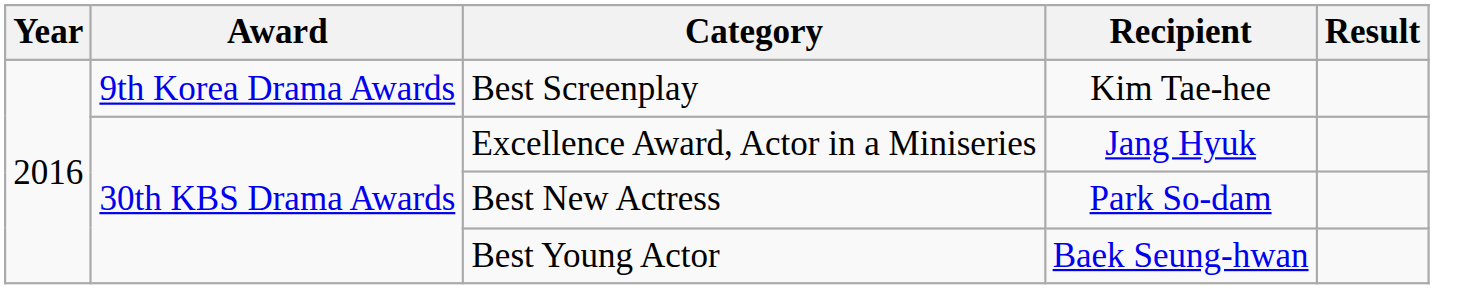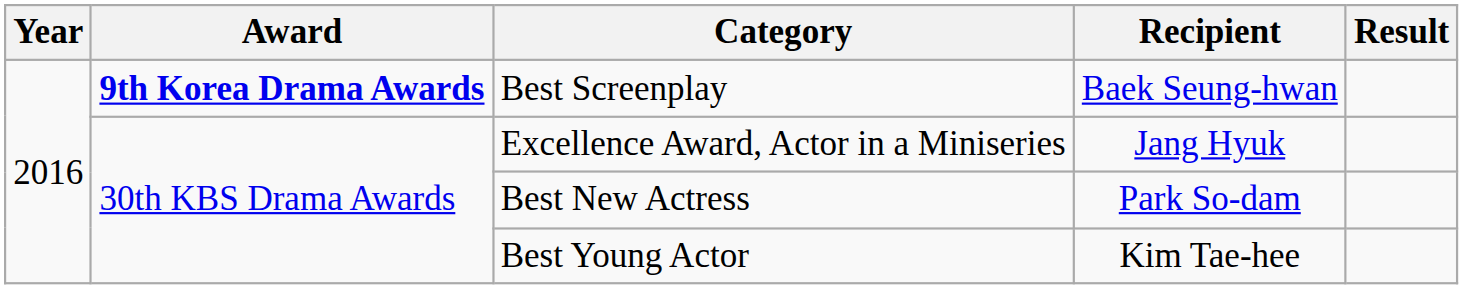(277, 87) normal -> (292, 87) bold
(1181, 87) Kim Tae-hee -> (1210, 87) Baek Seung-hwan
(1181, 254) Baek Seung-hwan -> (1210, 254) Kim Tae-hee
